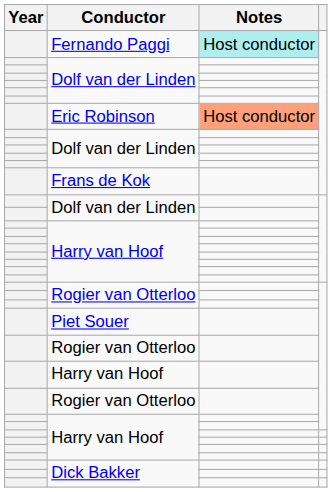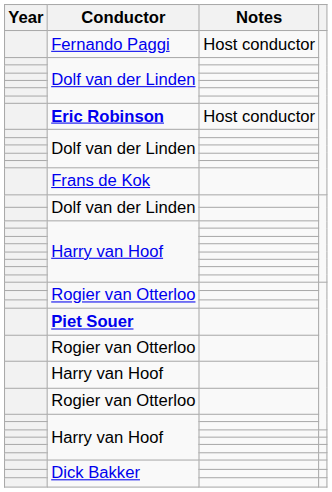(259, 44) paleturquoise background -> (259, 44) no background
(103, 116) normal -> (108, 116) bold
(259, 116) lightsalmon background -> (259, 116) no background
(90, 321) normal -> (92, 321) bold
